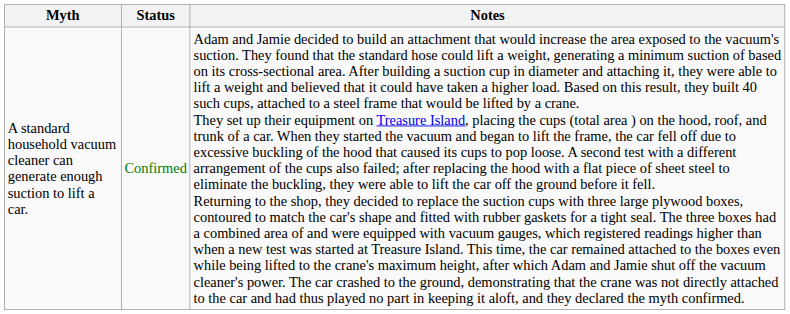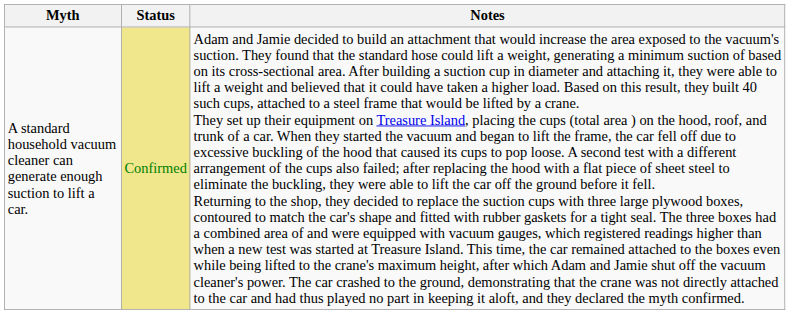(156, 168) no background -> (156, 168) khaki background
